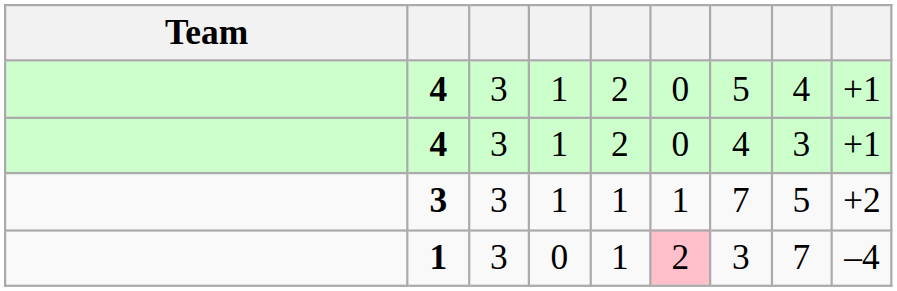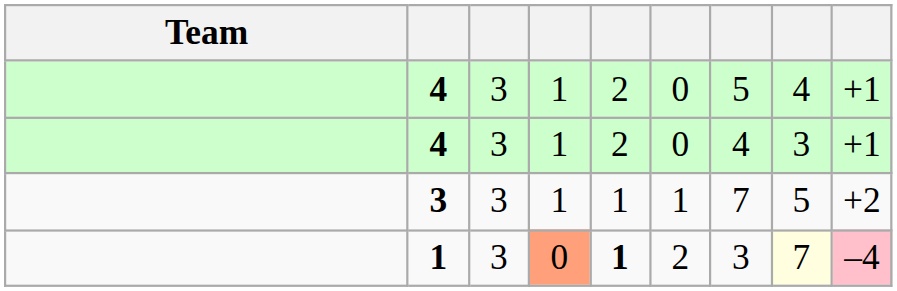(559, 256) no background -> (559, 256) lightsalmon background
(620, 256) normal -> (620, 256) bold
(680, 256) pink background -> (680, 256) no background
(801, 256) no background -> (801, 256) lightyellow background
(862, 256) no background -> (862, 256) pink background
